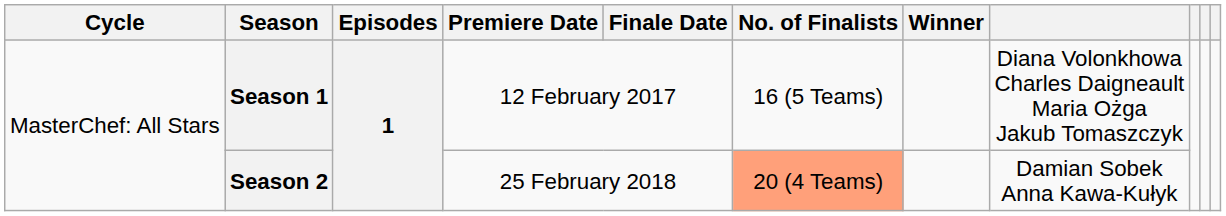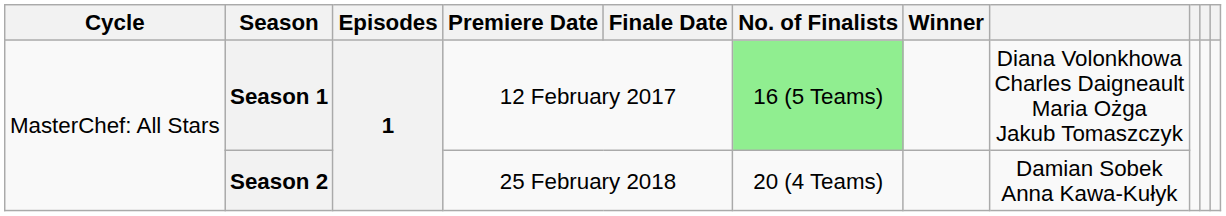(818, 95) no background -> (818, 95) lightgreen background
(818, 181) lightsalmon background -> (818, 181) no background
